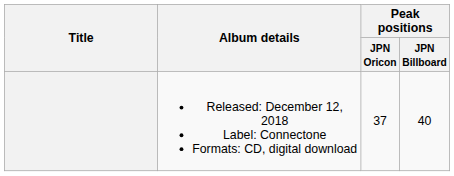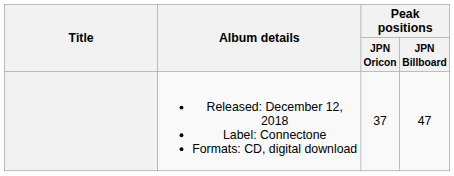(425, 121) 40 -> (425, 121) 47
